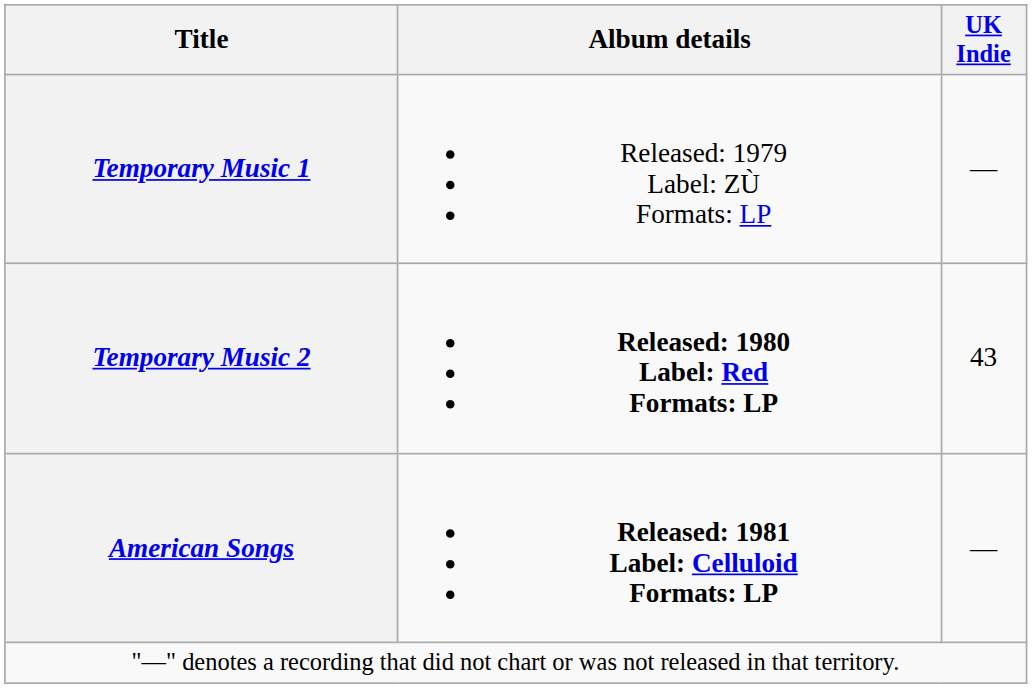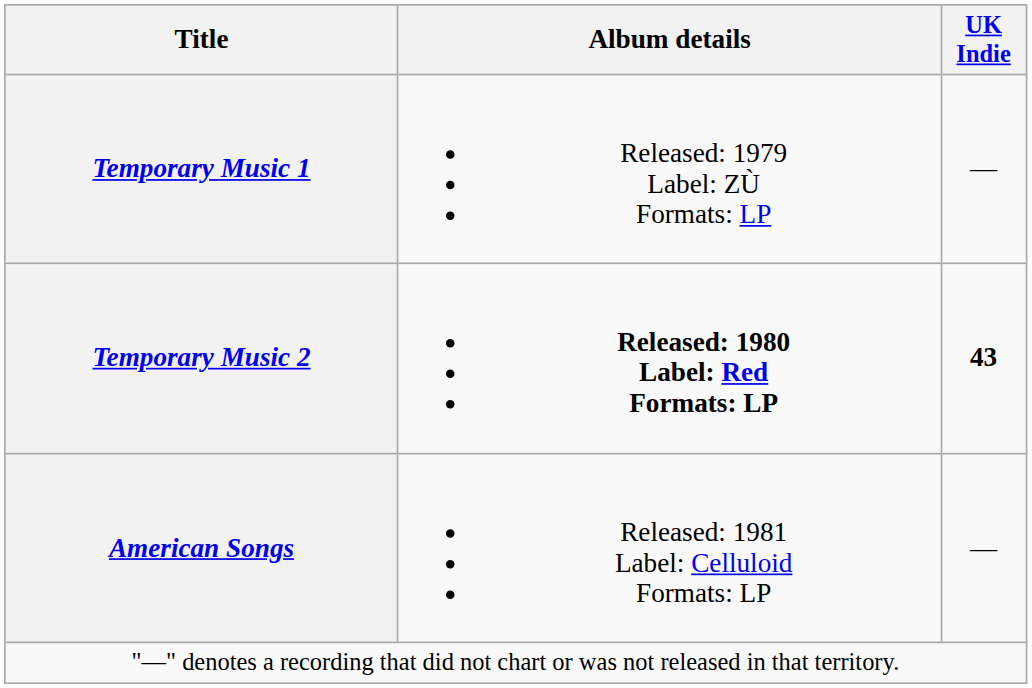(984, 357) normal -> (984, 357) bold
(670, 563) bold -> (670, 563) normal
